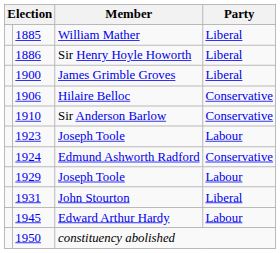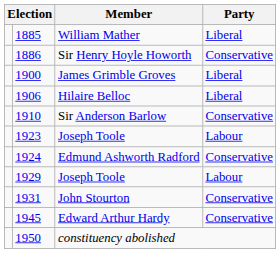(224, 55) Liberal -> (239, 55) Conservative
(239, 95) Conservative -> (224, 95) Liberal
(224, 197) Liberal -> (239, 197) Conservative
(224, 217) Labour -> (239, 217) Conservative
